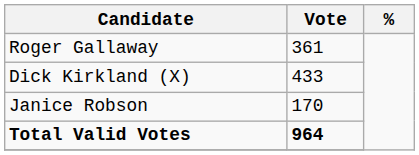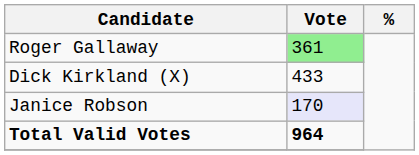(307, 48) no background -> (307, 48) lightgreen background
(307, 106) no background -> (307, 106) lavender background
